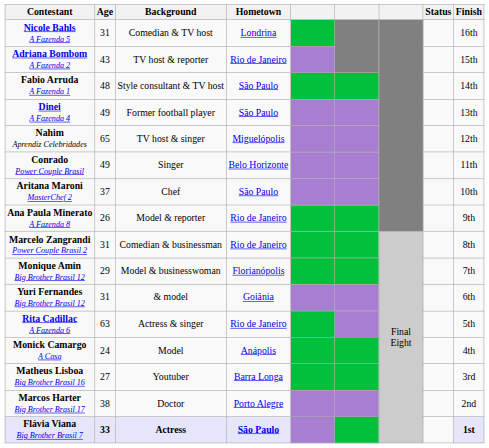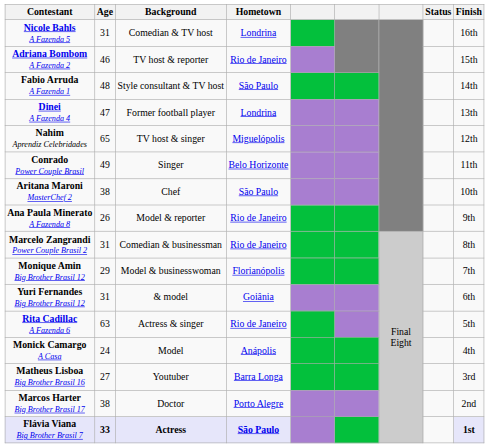(105, 59) 43 -> (105, 59) 46
(105, 112) 49 -> (105, 112) 47
(258, 112) São Paulo -> (258, 112) Londrina
(105, 191) 37 -> (105, 191) 38
